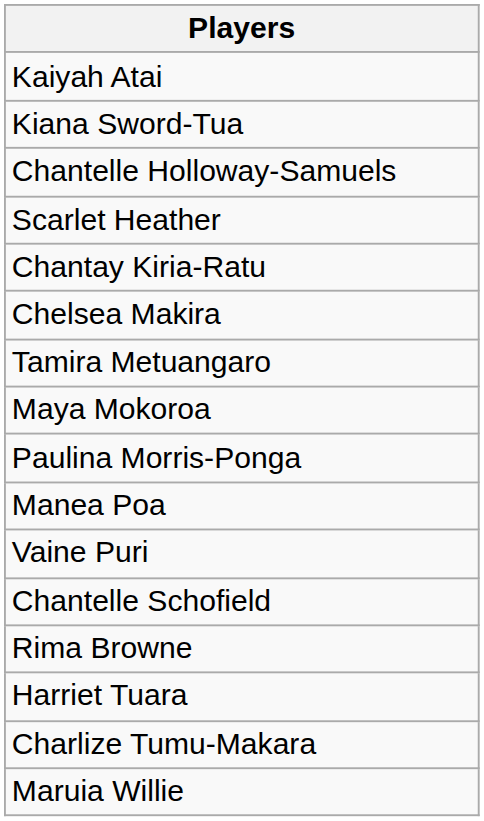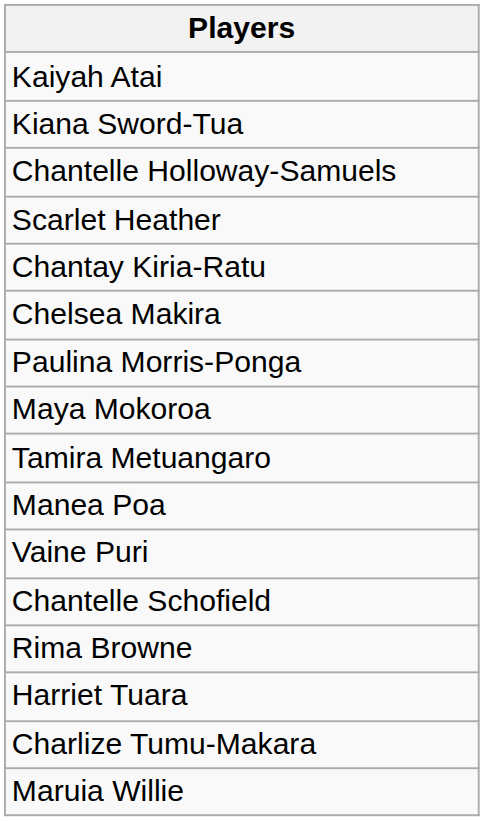(141, 362) Tamira Metuangaro -> (157, 362) Paulina Morris-Ponga
(157, 457) Paulina Morris-Ponga -> (141, 457) Tamira Metuangaro
